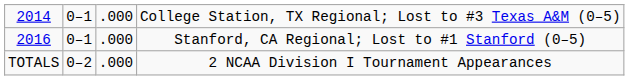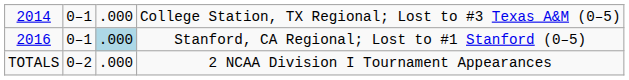(116, 40) no background -> (116, 40) lightblue background
